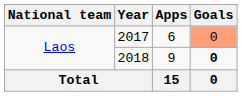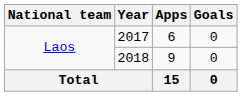(214, 37) lightsalmon background -> (214, 37) no background
(214, 59) bold -> (214, 59) normal
